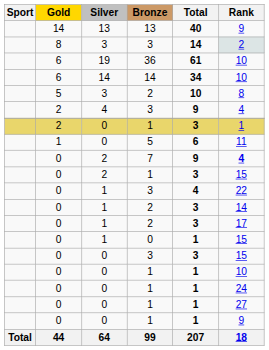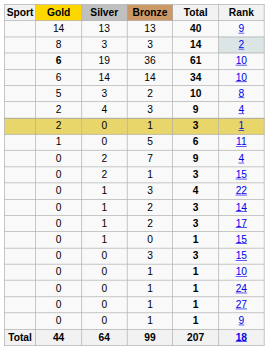(59, 61) normal -> (59, 61) bold
(241, 158) bold -> (241, 158) normal
